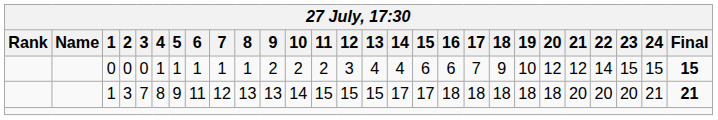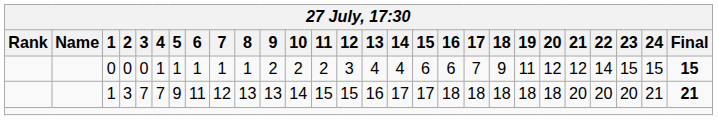(527, 68) 10 -> (527, 68) 11
(160, 94) 8 -> (160, 94) 7
(375, 94) 15 -> (375, 94) 16
